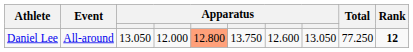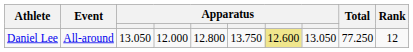(209, 38) lightsalmon background -> (209, 38) no background
(283, 38) no background -> (283, 38) khaki background
(392, 38) bold -> (392, 38) normal
